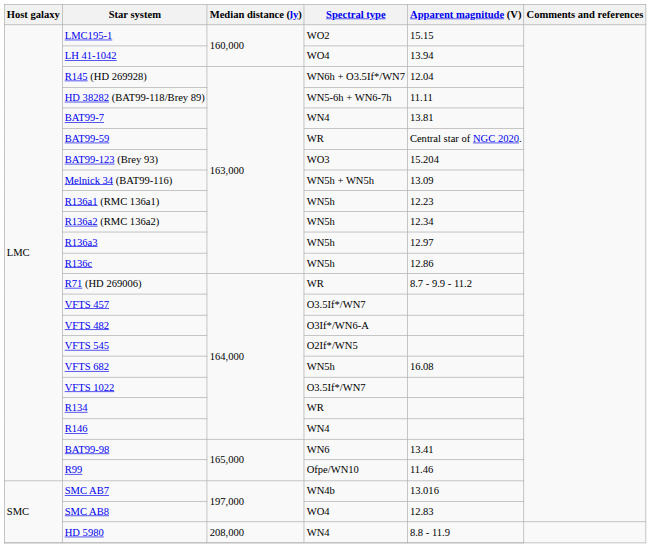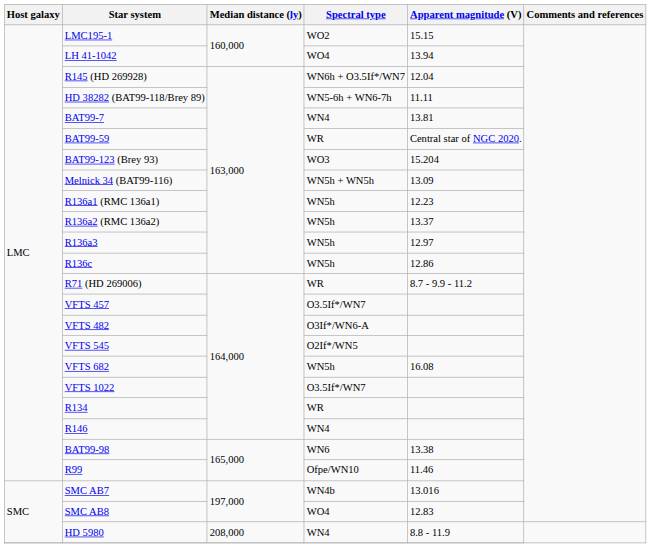(422, 221) 12.34 -> (422, 221) 13.37
(422, 449) 13.41 -> (422, 449) 13.38
